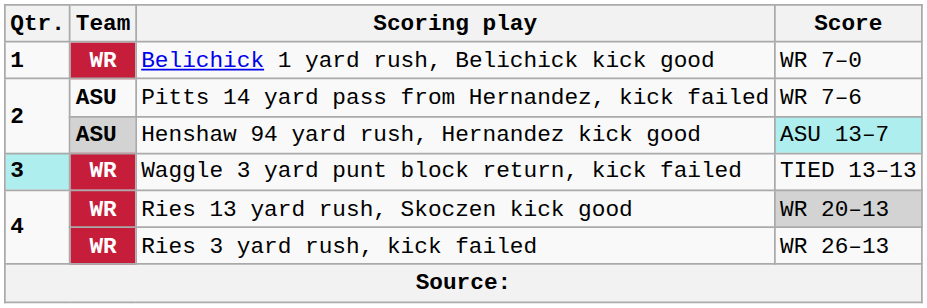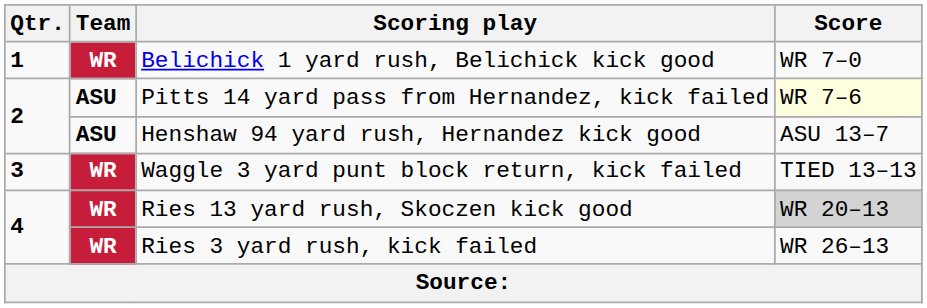(821, 98) no background -> (821, 98) lightyellow background
(96, 135) lightgrey background -> (96, 135) no background
(835, 135) paleturquoise background -> (835, 135) no background
(17, 172) paleturquoise background -> (17, 172) no background
